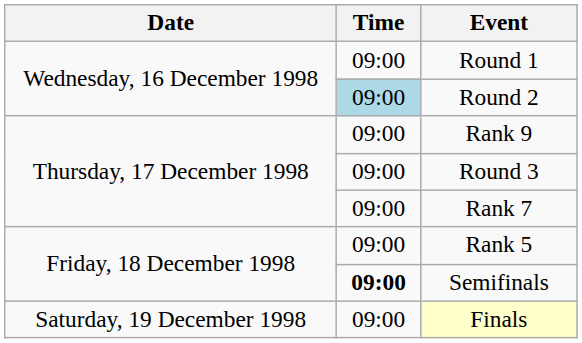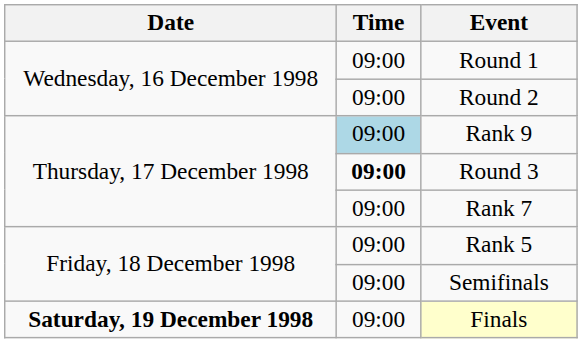(379, 97) lightblue background -> (379, 97) no background
(379, 134) no background -> (379, 134) lightblue background
(379, 171) normal -> (379, 171) bold
(379, 282) bold -> (379, 282) normal
(171, 319) normal -> (171, 319) bold
